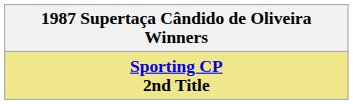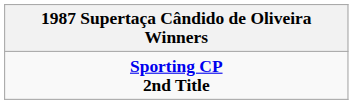(176, 75) khaki background -> (176, 75) no background
